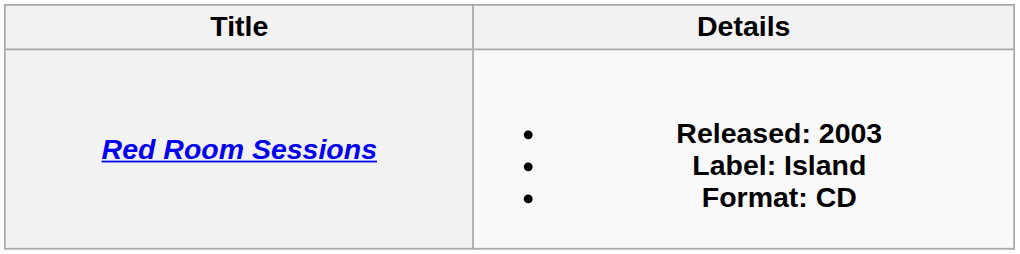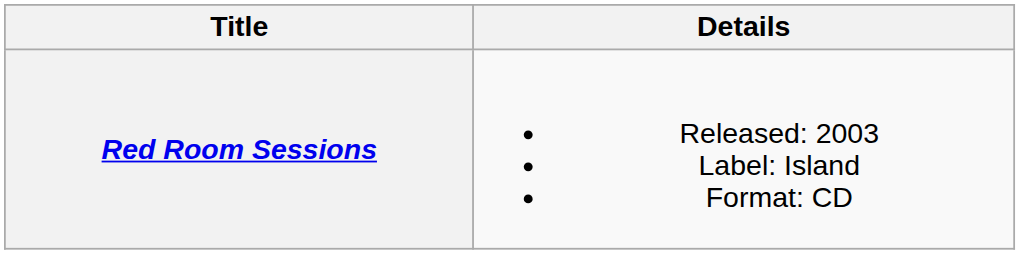(744, 165) bold -> (744, 165) normal
